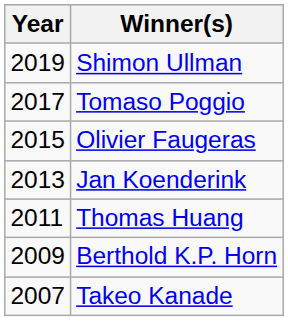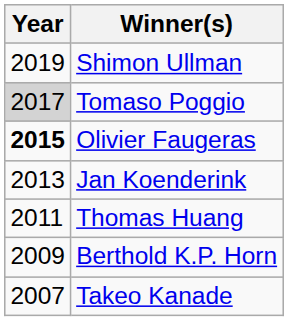(38, 101) no background -> (38, 101) lightgrey background
(38, 140) normal -> (38, 140) bold
